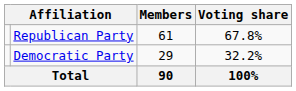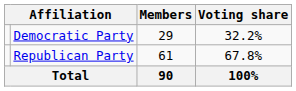rows swapped: (74, 55) <-> (74, 35)
